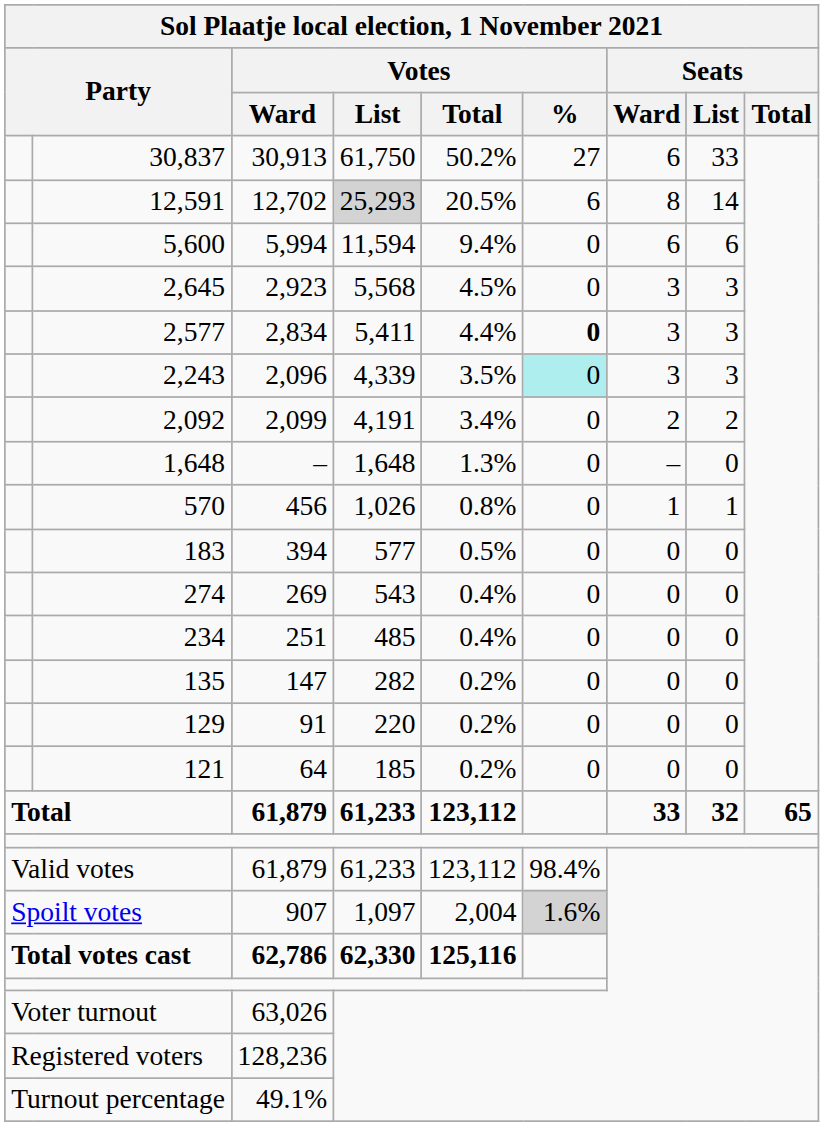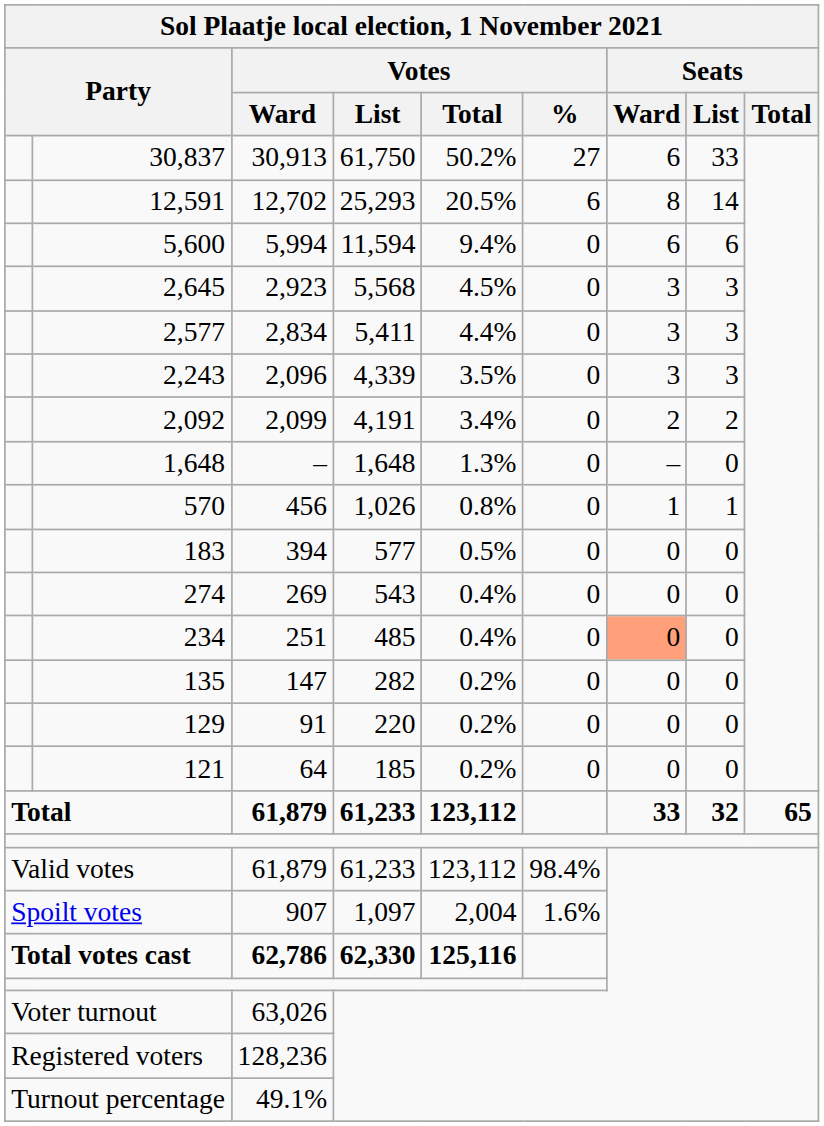(378, 200) lightgrey background -> (378, 200) no background
(593, 331) bold -> (593, 331) normal
(593, 375) paleturquoise background -> (593, 375) no background
(673, 637) no background -> (673, 637) lightsalmon background
(572, 911) lightgrey background -> (572, 911) no background
